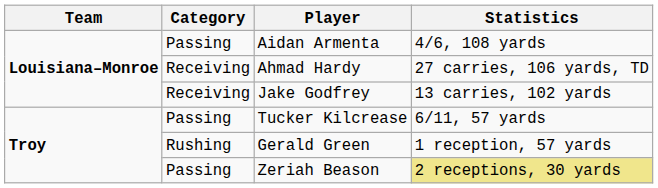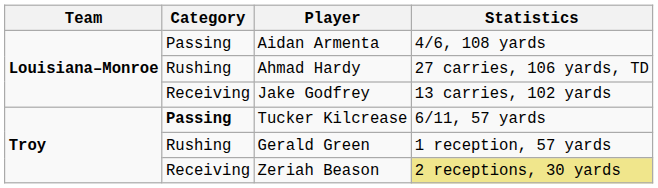(208, 69) Receiving -> (199, 69) Rushing
(199, 120) normal -> (199, 120) bold
(199, 170) Passing -> (208, 170) Receiving
